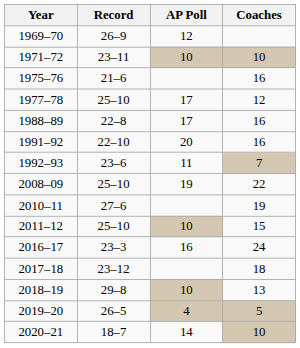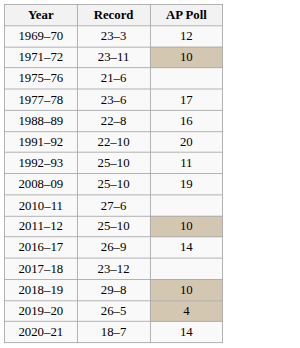- column: (259, 15)
(114, 36) 26–9 -> (114, 36) 23–3
(114, 100) 25–10 -> (114, 100) 23–6
(186, 121) 17 -> (186, 121) 16
(114, 163) 23–6 -> (114, 163) 25–10
(114, 247) 23–3 -> (114, 247) 26–9
(186, 247) 16 -> (186, 247) 14
